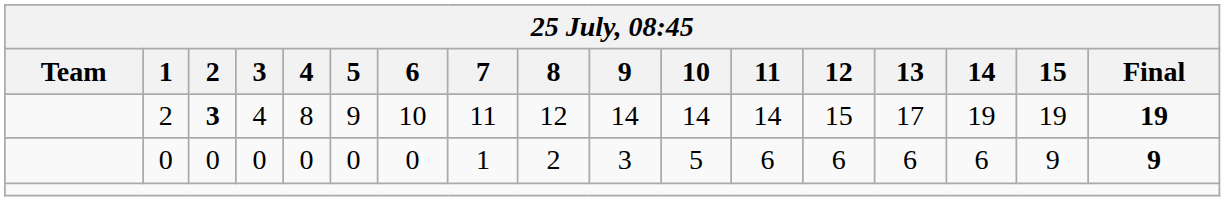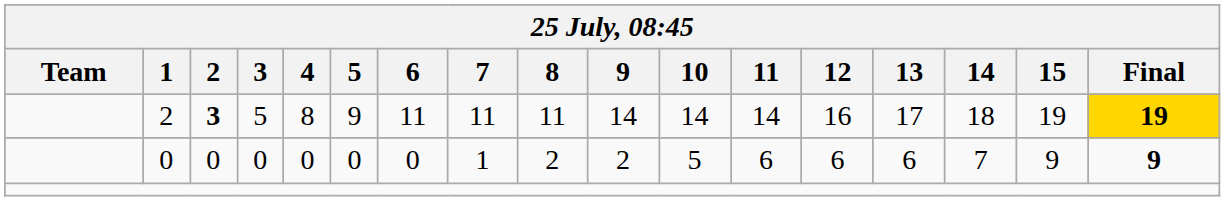(260, 115) 4 -> (260, 115) 5
(413, 115) 10 -> (413, 115) 11
(553, 115) 12 -> (552, 115) 11
(839, 115) 15 -> (838, 115) 16
(981, 115) 19 -> (981, 115) 18
(1154, 115) no background -> (1154, 115) gold background
(625, 159) 3 -> (623, 159) 2
(981, 159) 6 -> (981, 159) 7
